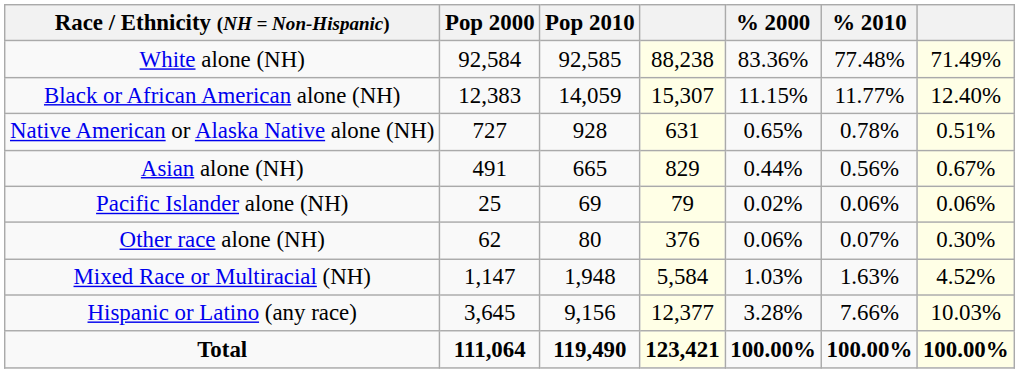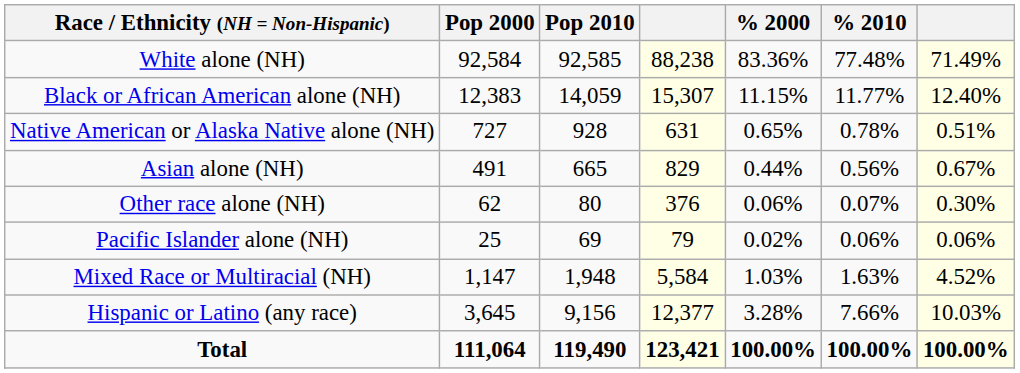rows swapped: (222, 204) <-> (222, 240)
